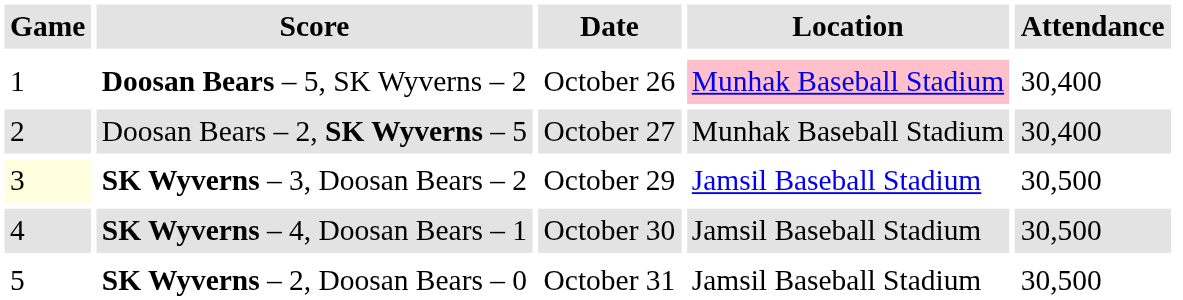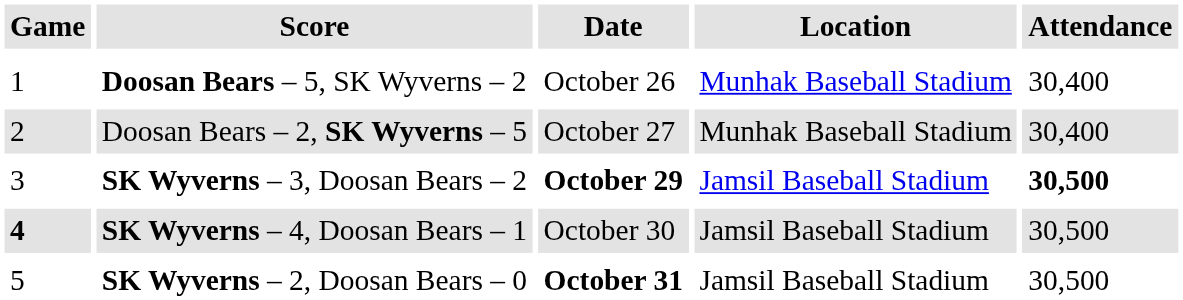(848, 81) pink background -> (856, 81) no background
(17, 180) lightyellow background -> (17, 180) no background
(609, 180) normal -> (613, 180) bold
(1061, 180) normal -> (1069, 180) bold
(17, 230) normal -> (17, 230) bold
(609, 280) normal -> (613, 280) bold
